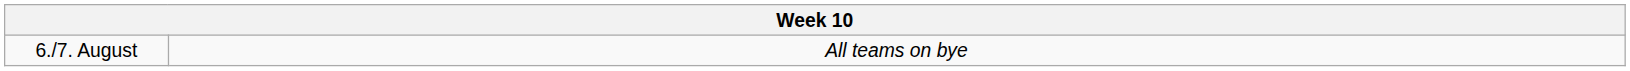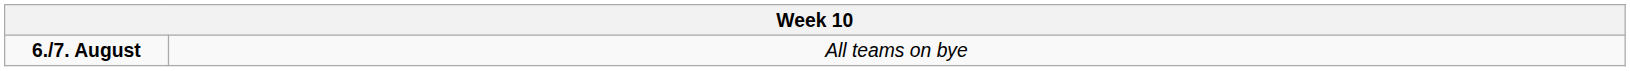(86, 51) normal -> (86, 51) bold
